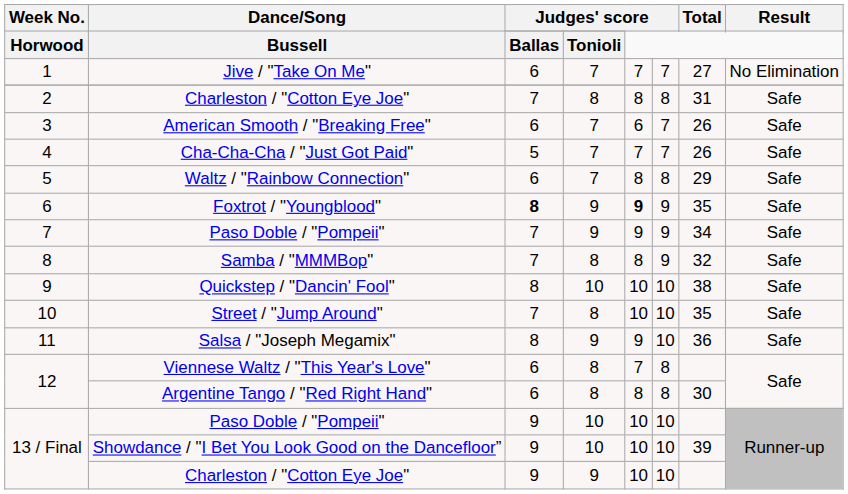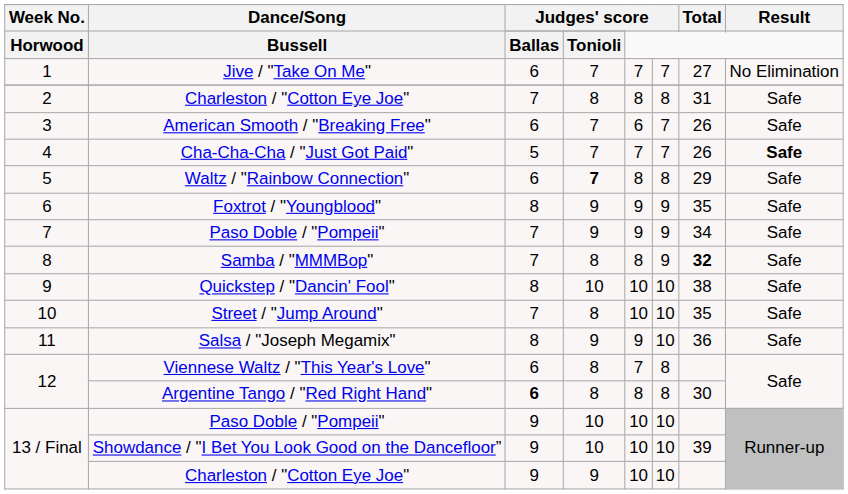(784, 152) normal -> (784, 152) bold
(594, 179) normal -> (594, 179) bold
(534, 206) bold -> (534, 206) normal
(639, 206) bold -> (639, 206) normal
(702, 260) normal -> (702, 260) bold
(534, 394) normal -> (534, 394) bold
